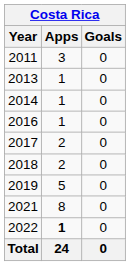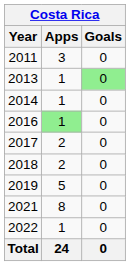(103, 79) no background -> (103, 79) lightgreen background
(62, 121) no background -> (62, 121) lightgreen background
(62, 228) bold -> (62, 228) normal
